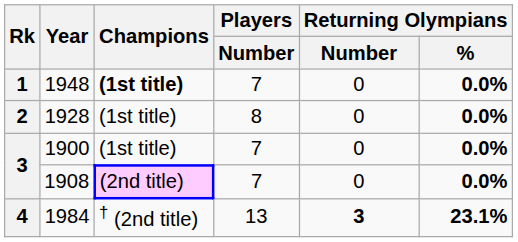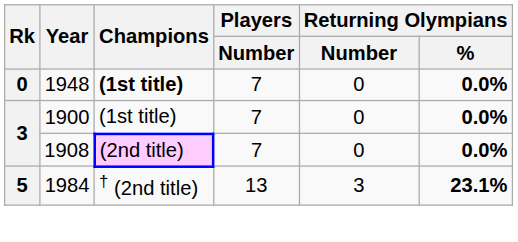(22, 84) 1 -> (22, 84) 0
- row: (67, 116)
(22, 217) 4 -> (22, 185) 5
(359, 217) bold -> (359, 185) normal
